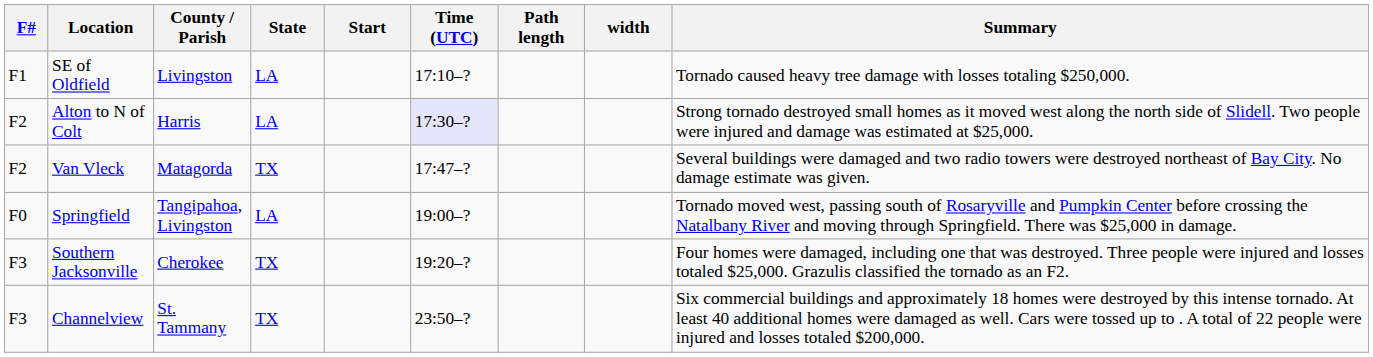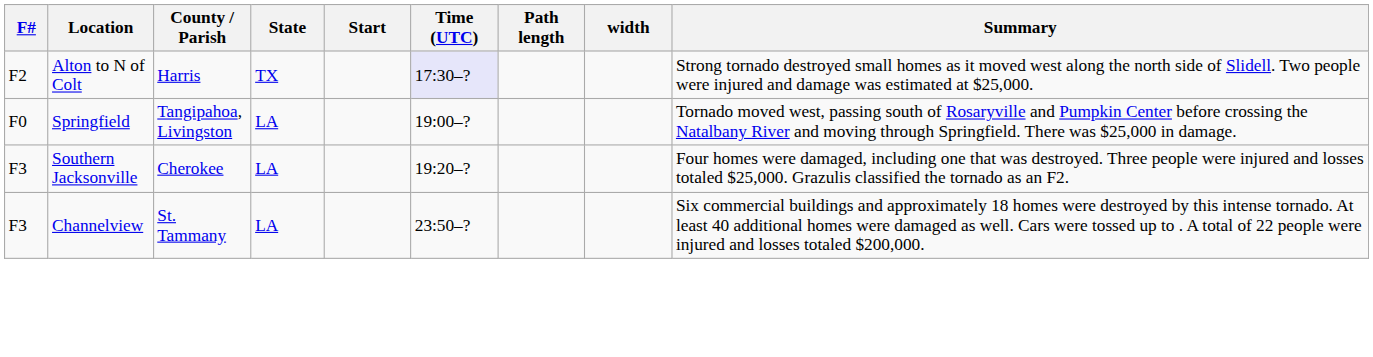- row: (81, 74)
(267, 121) LA -> (267, 74) TX
- row: (88, 168)
(267, 262) TX -> (267, 168) LA
(267, 318) TX -> (267, 225) LA
